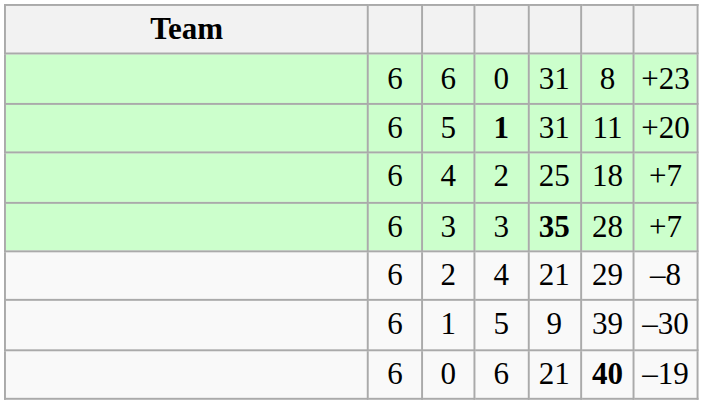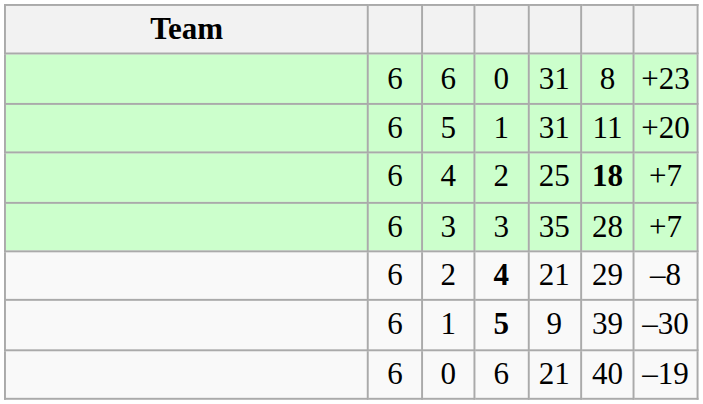(501, 127) bold -> (501, 127) normal
(607, 176) normal -> (607, 176) bold
(554, 226) bold -> (554, 226) normal
(501, 275) normal -> (501, 275) bold
(501, 324) normal -> (501, 324) bold
(607, 373) bold -> (607, 373) normal
